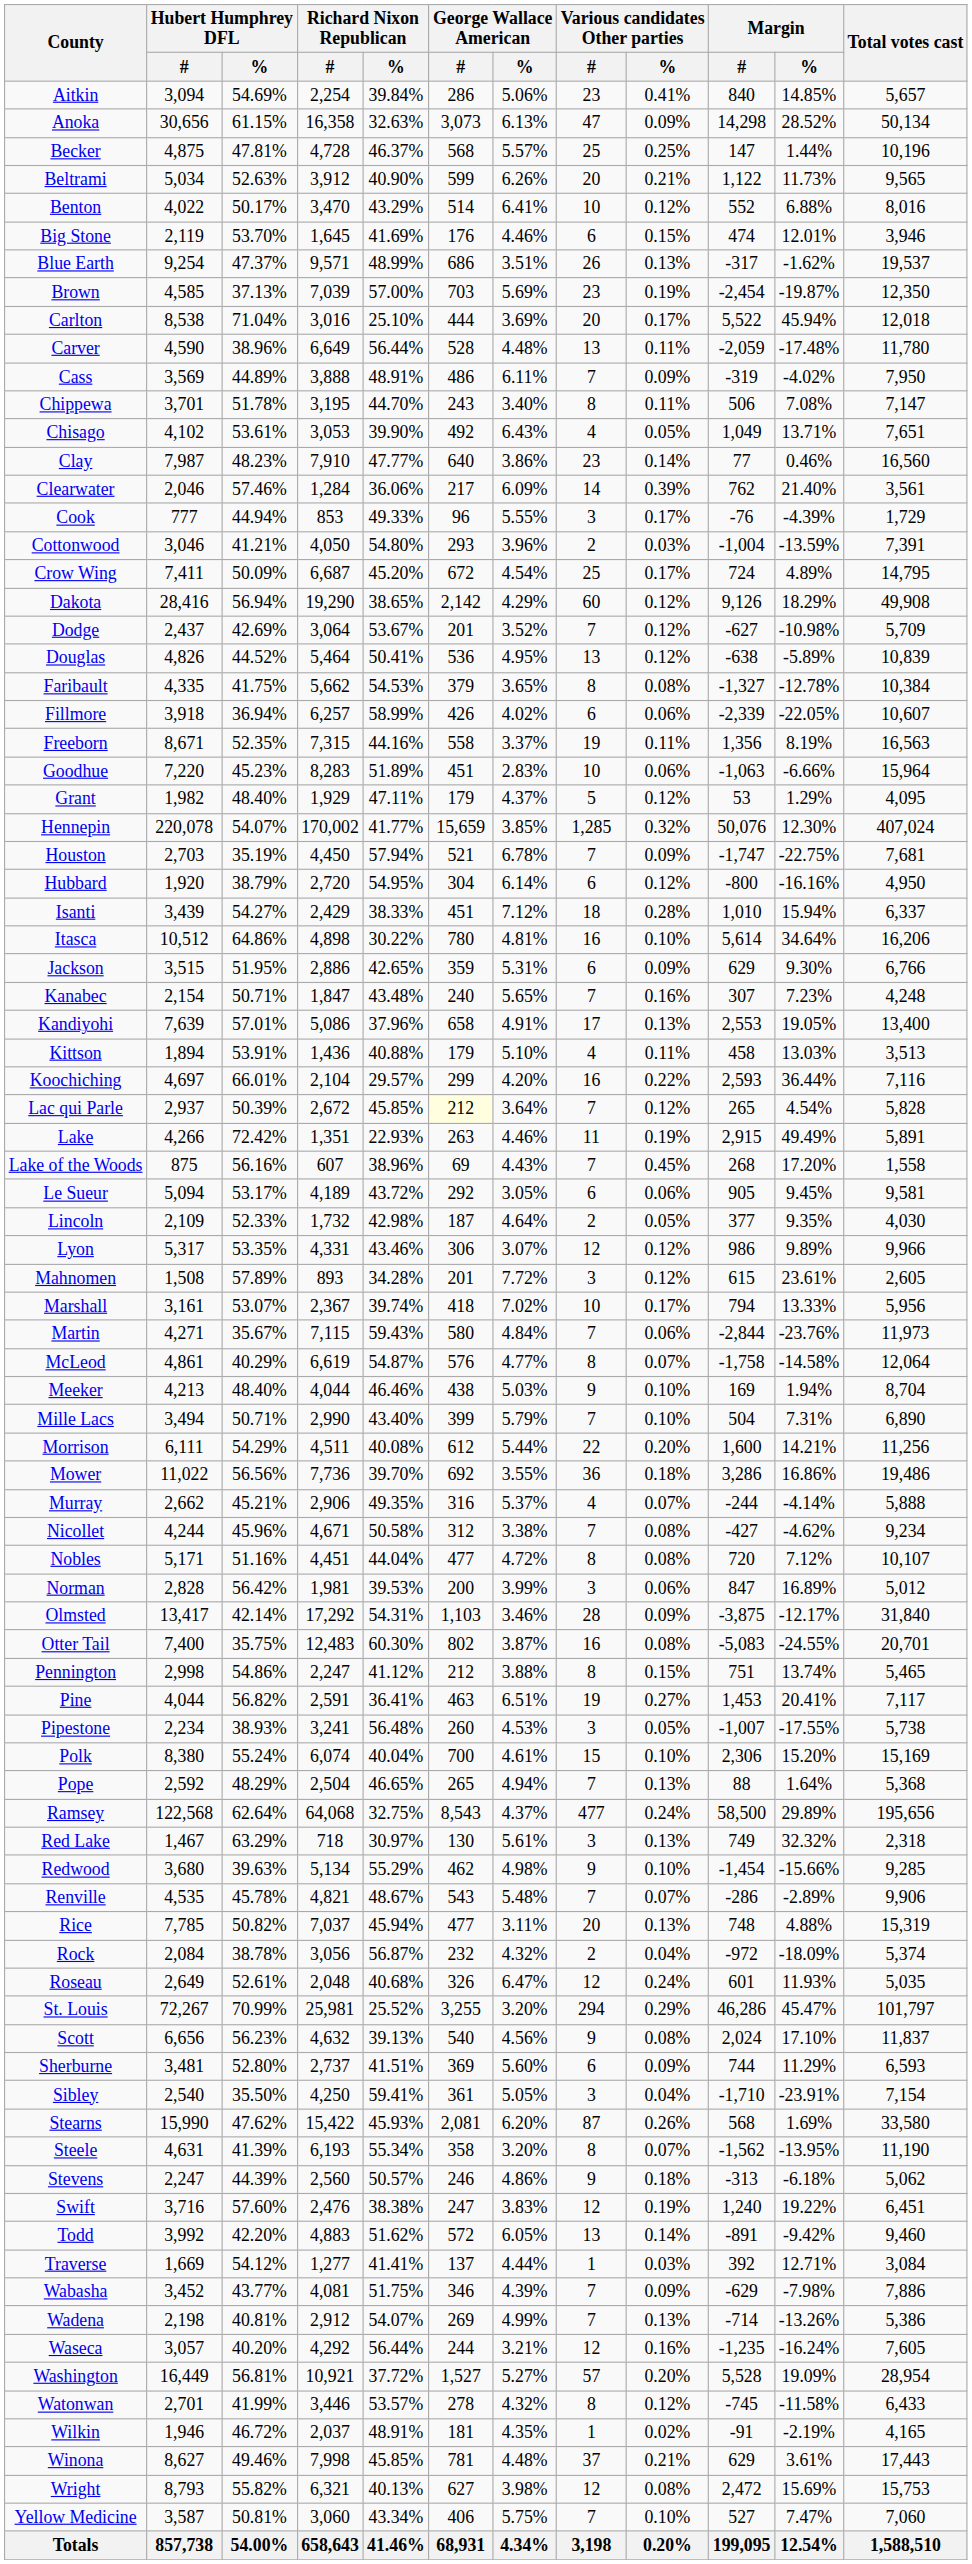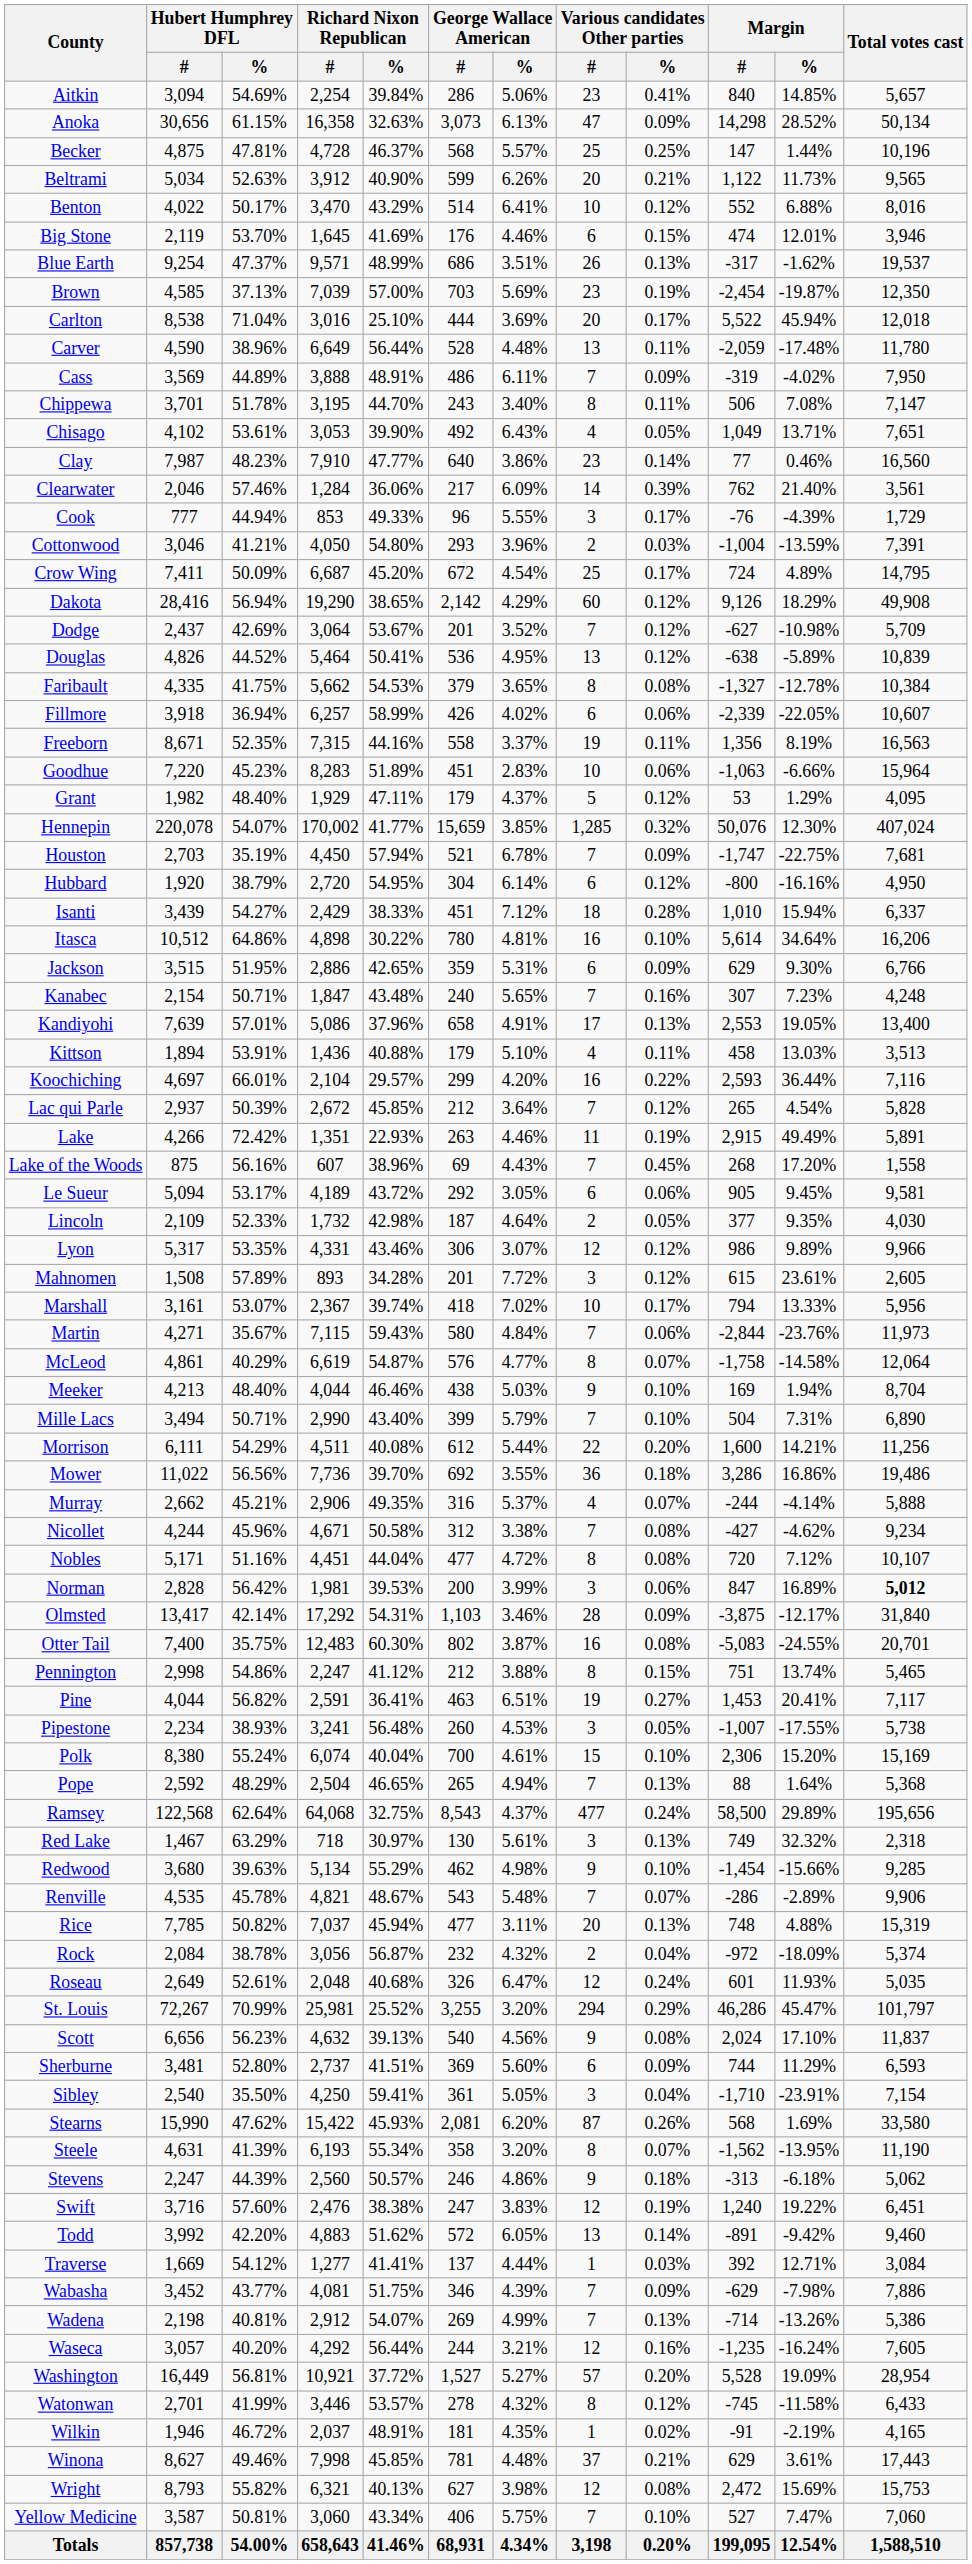(461, 1108) lightyellow background -> (461, 1108) no background
(905, 1587) normal -> (905, 1587) bold
